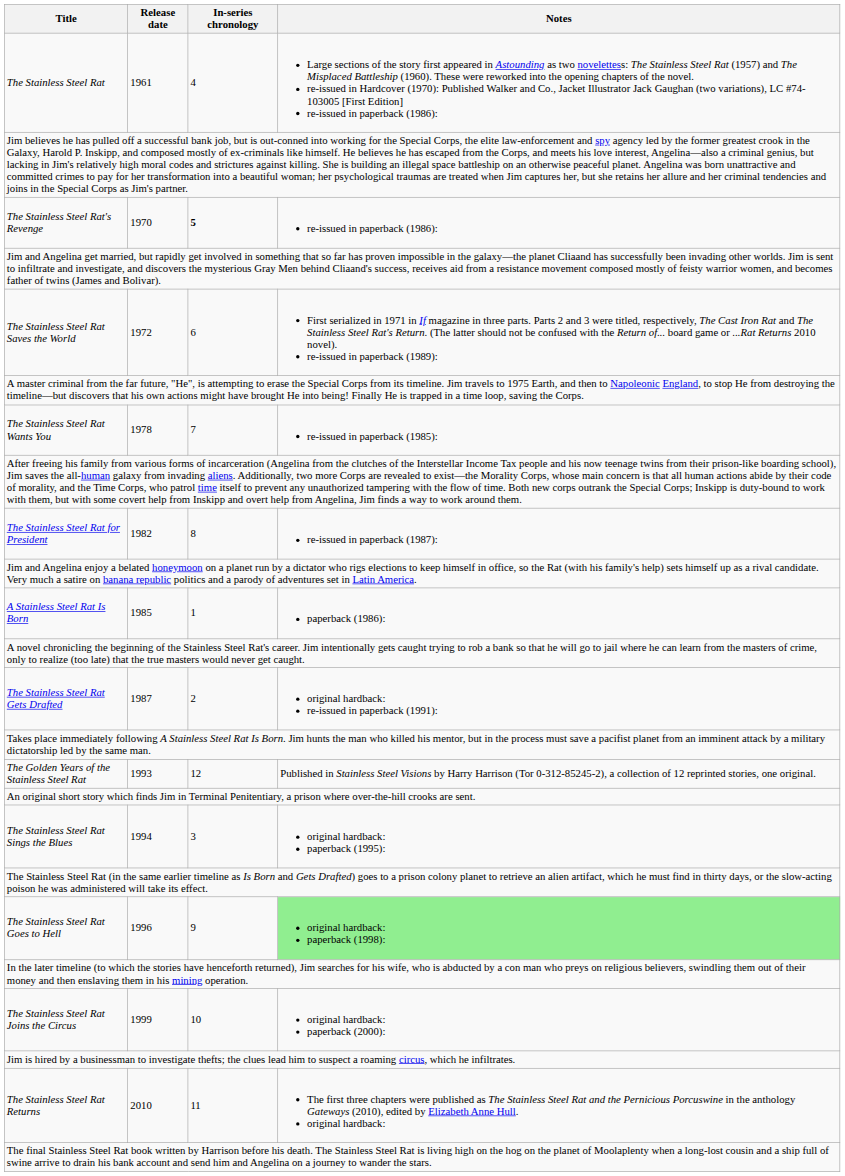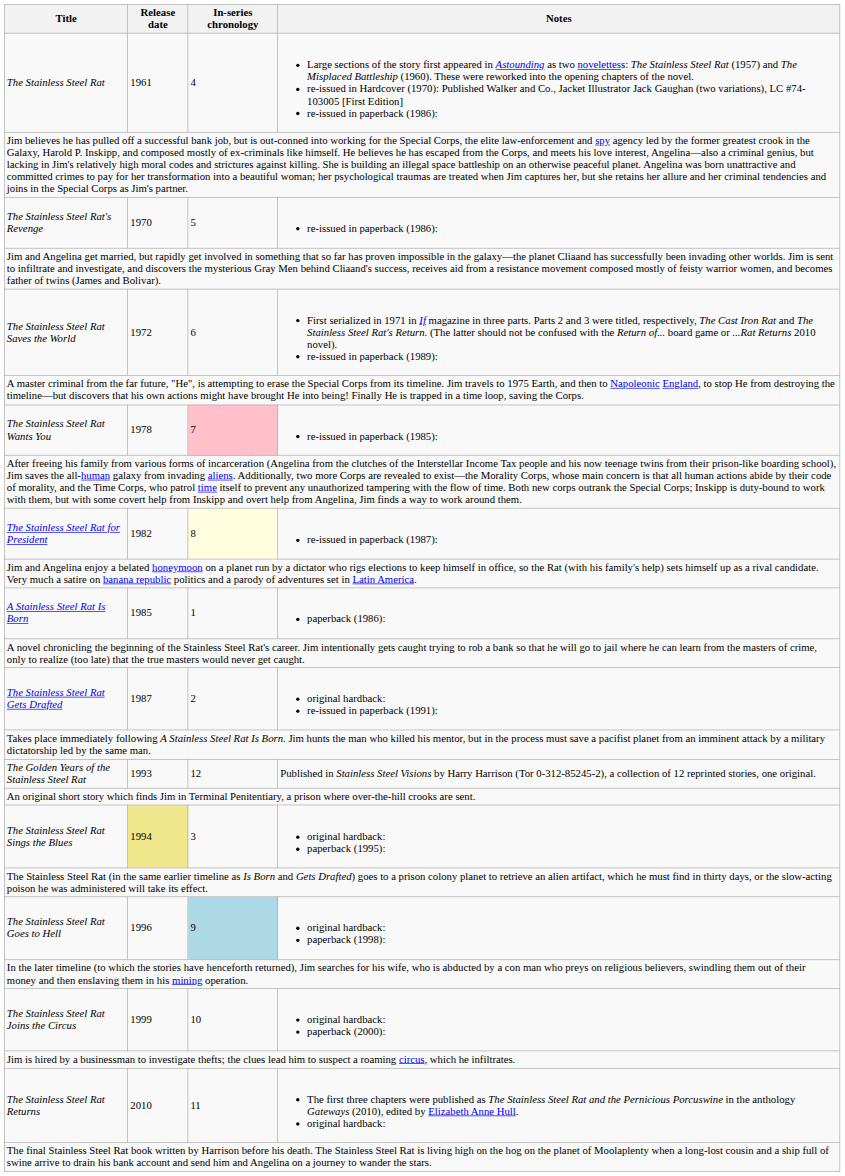(193, 222) bold -> (193, 222) normal
(193, 430) no background -> (193, 430) pink background
(193, 533) no background -> (193, 533) lightyellow background
(141, 836) no background -> (141, 836) khaki background
(193, 928) no background -> (193, 928) lightblue background
(559, 934) lightgreen background -> (559, 934) no background
